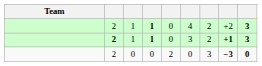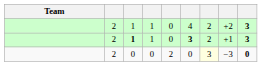(152, 26) bold -> (152, 26) normal
(114, 40) bold -> (114, 40) normal
(133, 40) normal -> (133, 40) bold
(152, 40) bold -> (152, 40) normal
(190, 40) normal -> (190, 40) bold
(228, 40) bold -> (228, 40) normal
(209, 54) no background -> (209, 54) lightyellow background
(228, 54) bold -> (228, 54) normal
